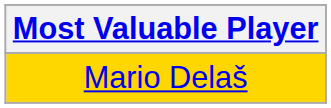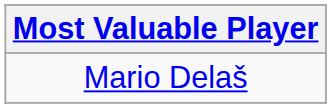(166, 77) gold background -> (166, 77) no background
